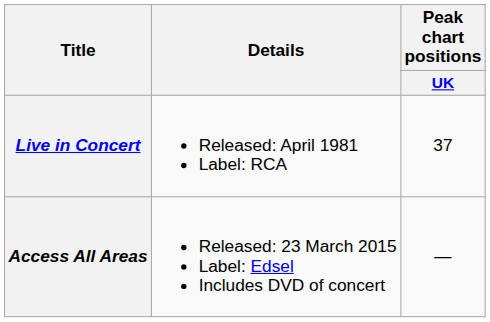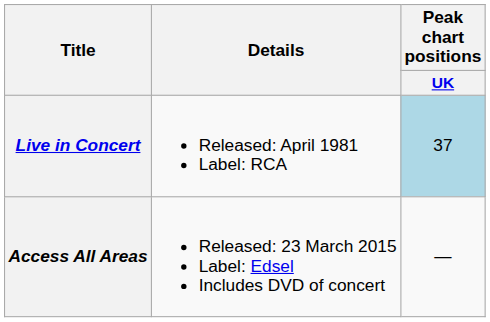(443, 145) no background -> (443, 145) lightblue background
